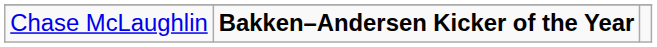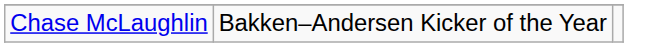(427, 23) bold -> (413, 23) normal
